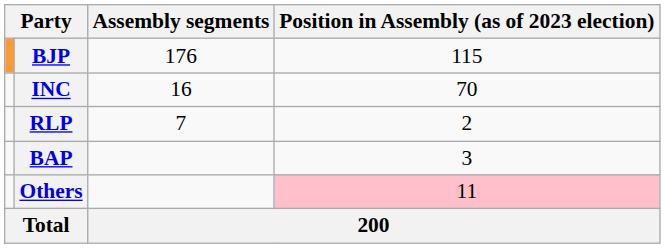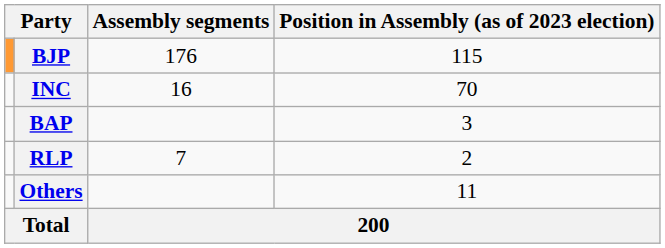rows swapped: (51, 123) <-> (51, 157)
(467, 191) pink background -> (467, 191) no background
